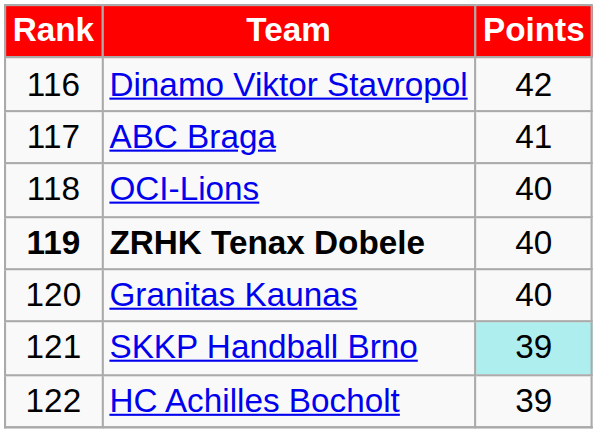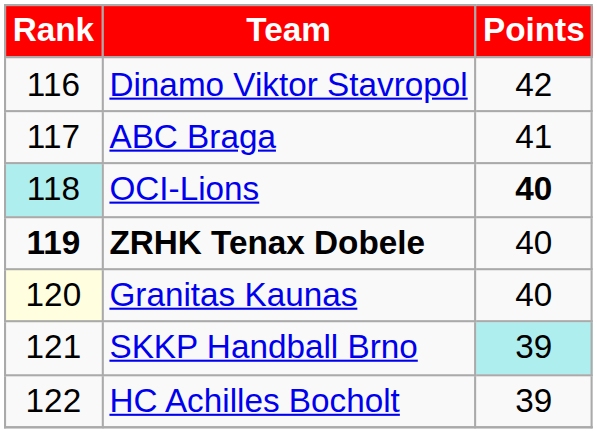(53, 189) no background -> (53, 189) paleturquoise background
(534, 189) normal -> (534, 189) bold
(53, 294) no background -> (53, 294) lightyellow background
